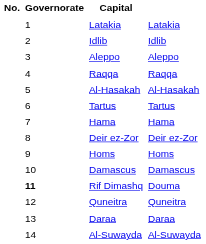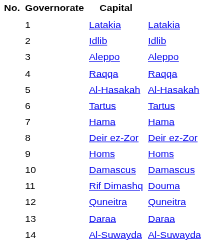(30, 186) bold -> (30, 186) normal
